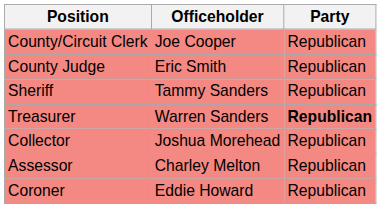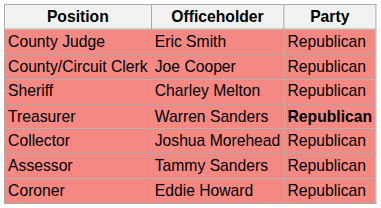rows swapped: (56, 66) <-> (78, 41)
(211, 91) Tammy Sanders -> (207, 91) Charley Melton
(207, 166) Charley Melton -> (211, 166) Tammy Sanders
